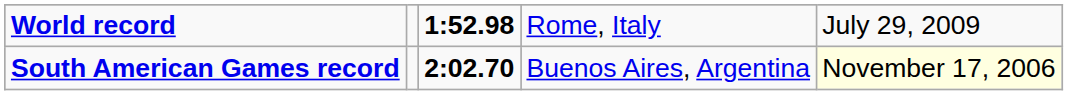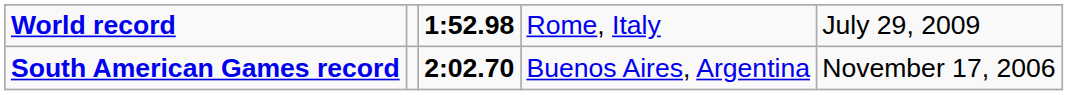(939, 67) lightyellow background -> (939, 67) no background
